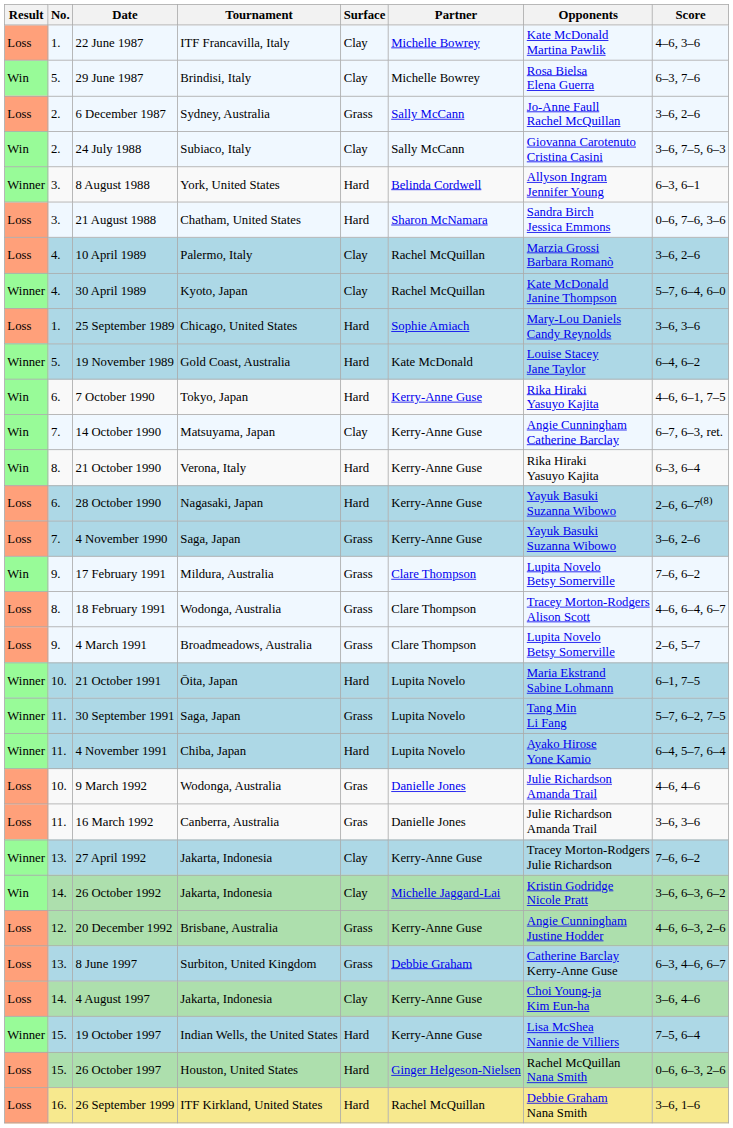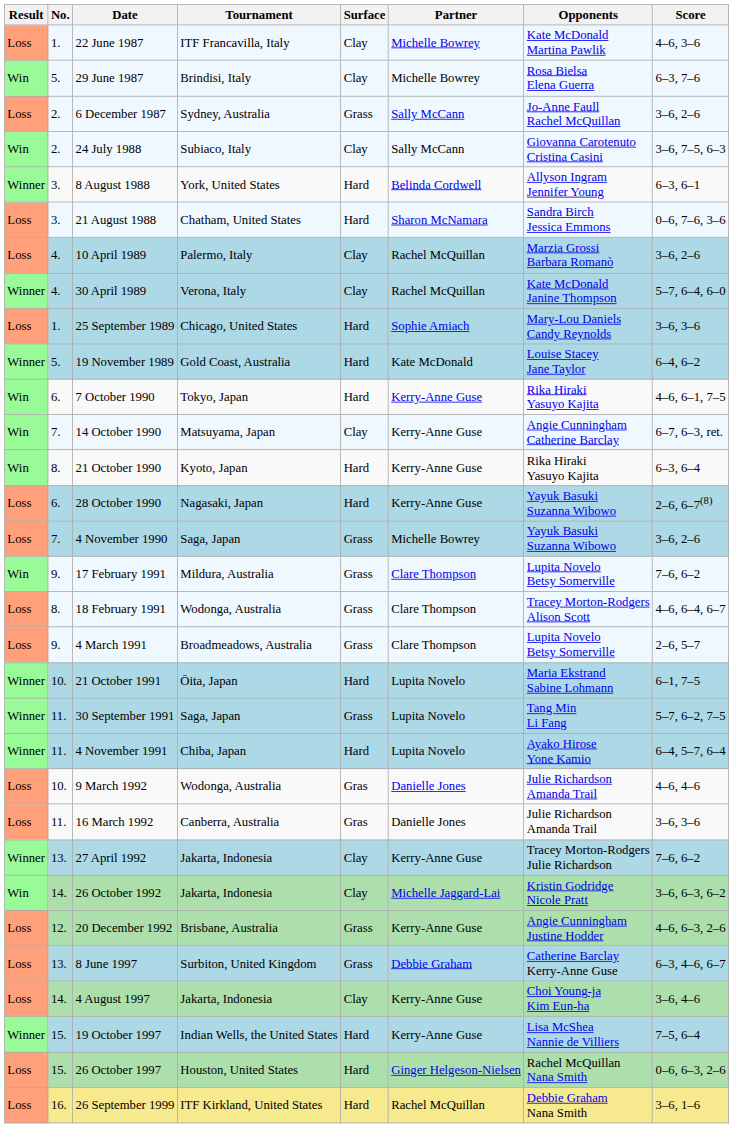(214, 290) Kyoto, Japan -> (213, 290) Verona, Italy
(213, 467) Verona, Italy -> (214, 467) Kyoto, Japan
(437, 538) Kerry-Anne Guse -> (436, 538) Michelle Bowrey
